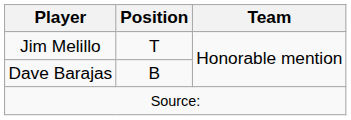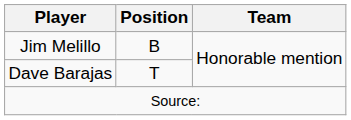(154, 45) T -> (154, 45) B
(154, 73) B -> (154, 73) T
